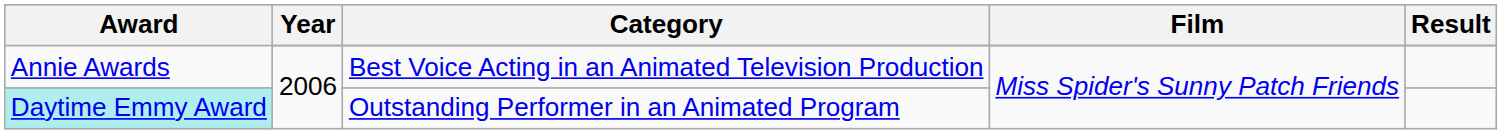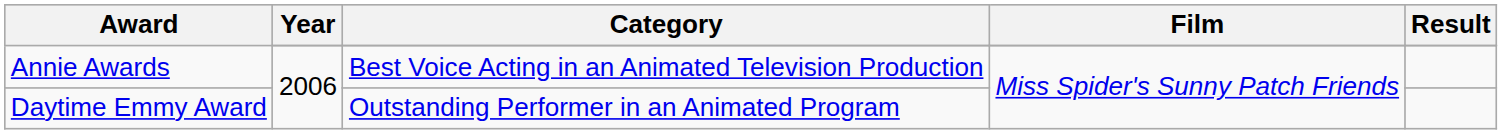(139, 107) paleturquoise background -> (139, 107) no background
